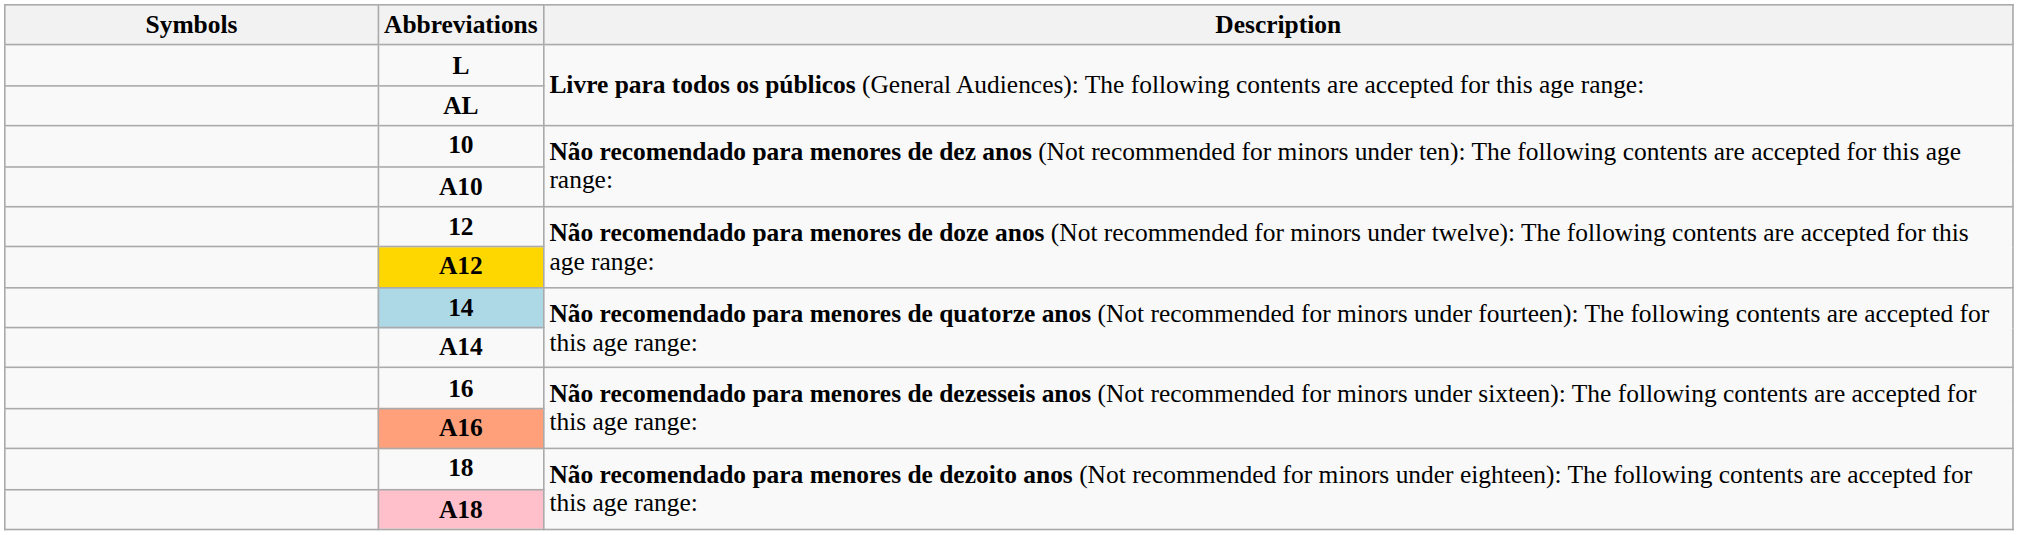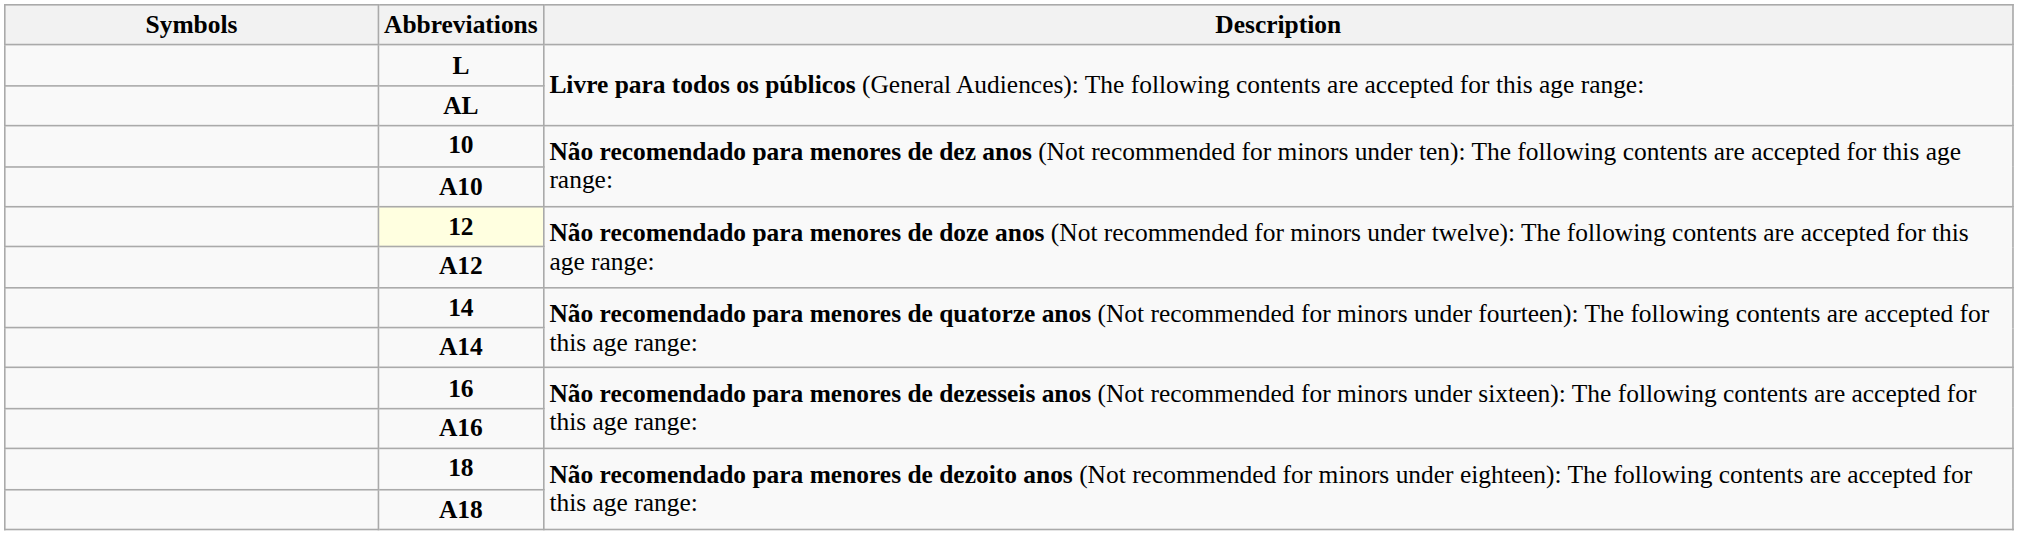(461, 226) no background -> (461, 226) lightyellow background
(461, 266) gold background -> (461, 266) no background
(461, 307) lightblue background -> (461, 307) no background
(461, 428) lightsalmon background -> (461, 428) no background
(461, 508) pink background -> (461, 508) no background
